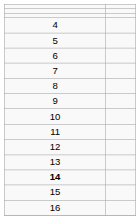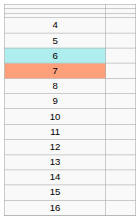(55, 55) no background -> (55, 55) paleturquoise background
(55, 71) no background -> (55, 71) lightsalmon background
(55, 177) bold -> (55, 177) normal
